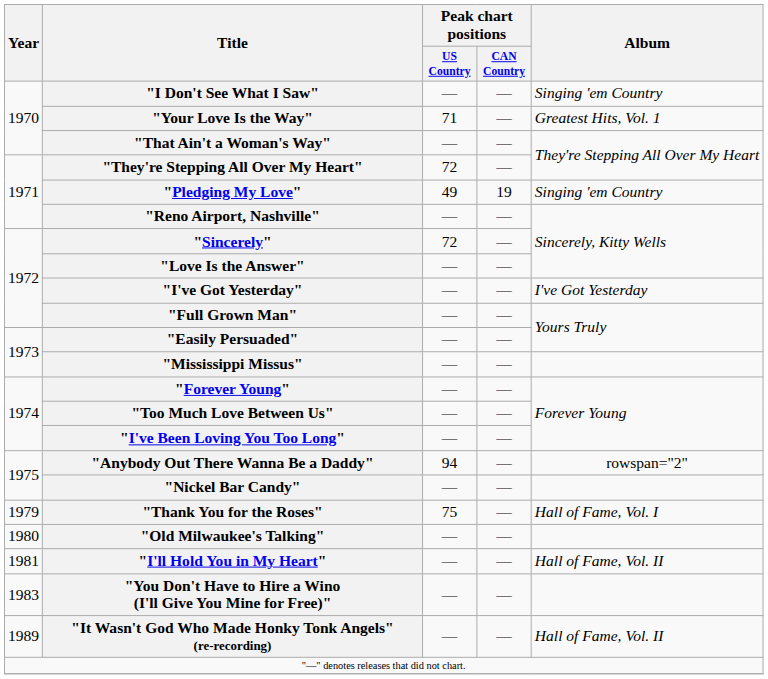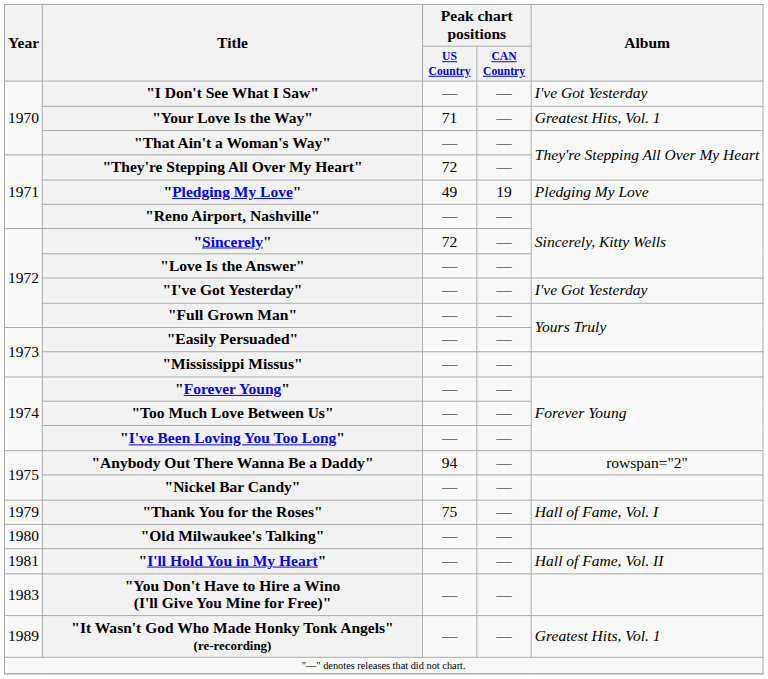(599, 93) Singing 'em Country -> (591, 93) I've Got Yesterday
(599, 192) Singing 'em Country -> (592, 192) Pledging My Love
(599, 636) Hall of Fame, Vol. II -> (598, 636) Greatest Hits, Vol. 1
